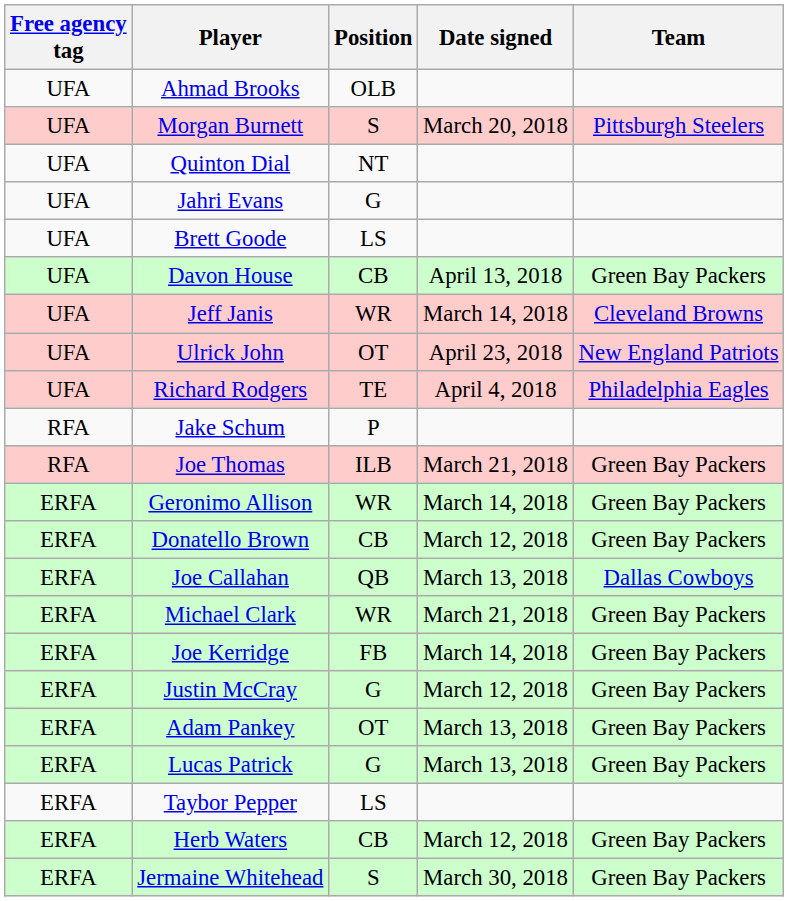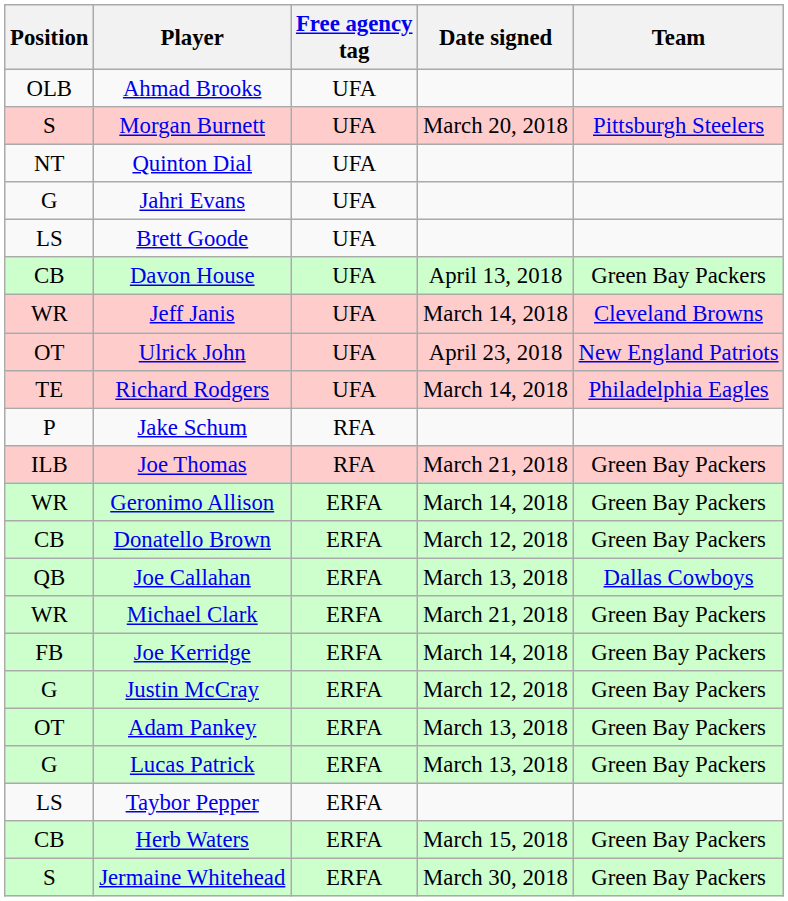columns swapped: (373, 36) <-> (68, 36)
(496, 388) April 4, 2018 -> (496, 388) March 14, 2018
(496, 839) March 12, 2018 -> (496, 839) March 15, 2018
